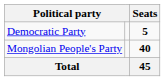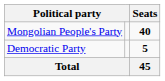rows swapped: (65, 48) <-> (46, 31)
